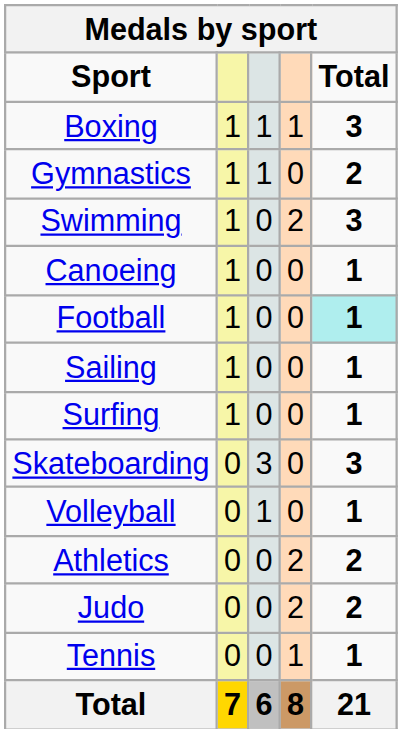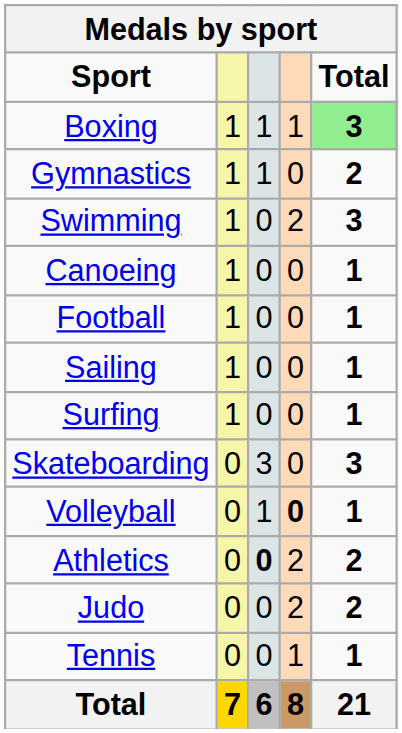(354, 125) no background -> (354, 125) lightgreen background
(354, 318) paleturquoise background -> (354, 318) no background
(296, 511) normal -> (296, 511) bold
(264, 559) normal -> (264, 559) bold
